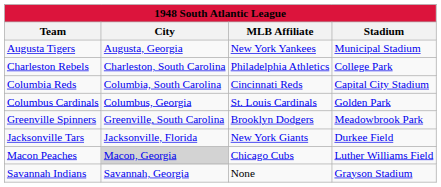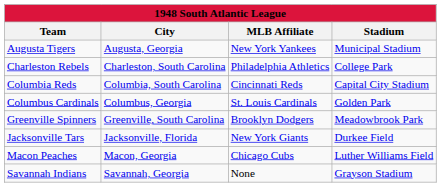(140, 155) lightgrey background -> (140, 155) no background
